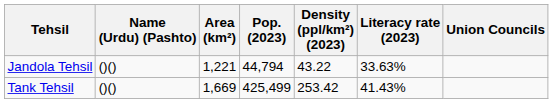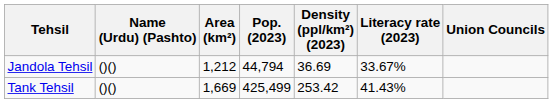(219, 66) 1,221 -> (219, 66) 1,212
(314, 66) 43.22 -> (314, 66) 36.69
(383, 66) 33.63% -> (383, 66) 33.67%
